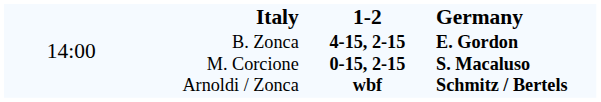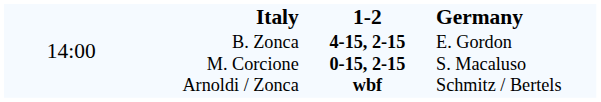(502, 64) bold -> (499, 64) normal
